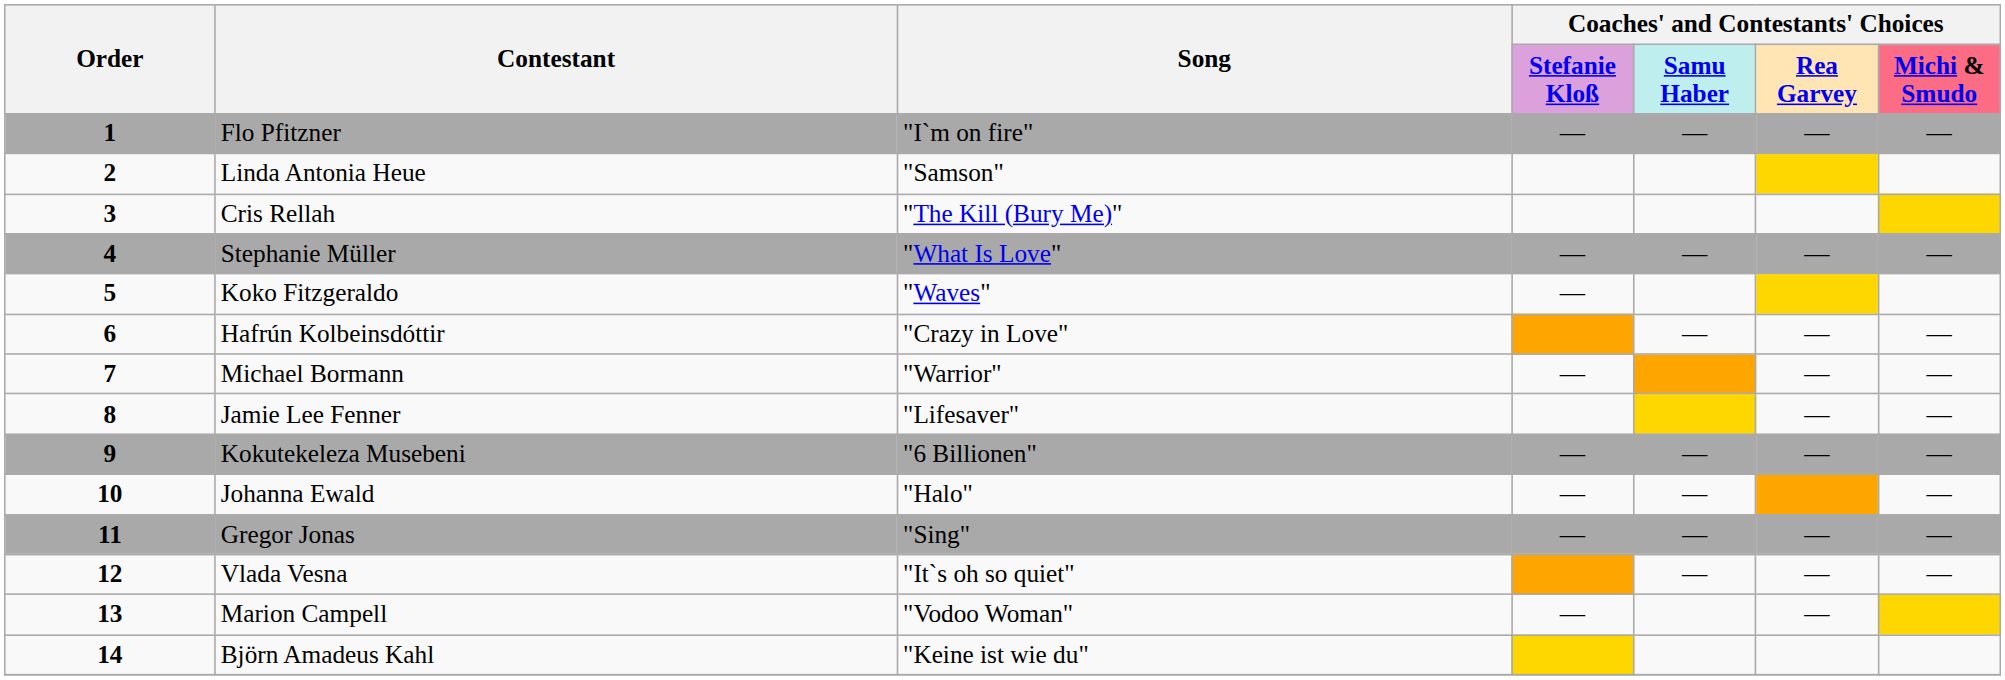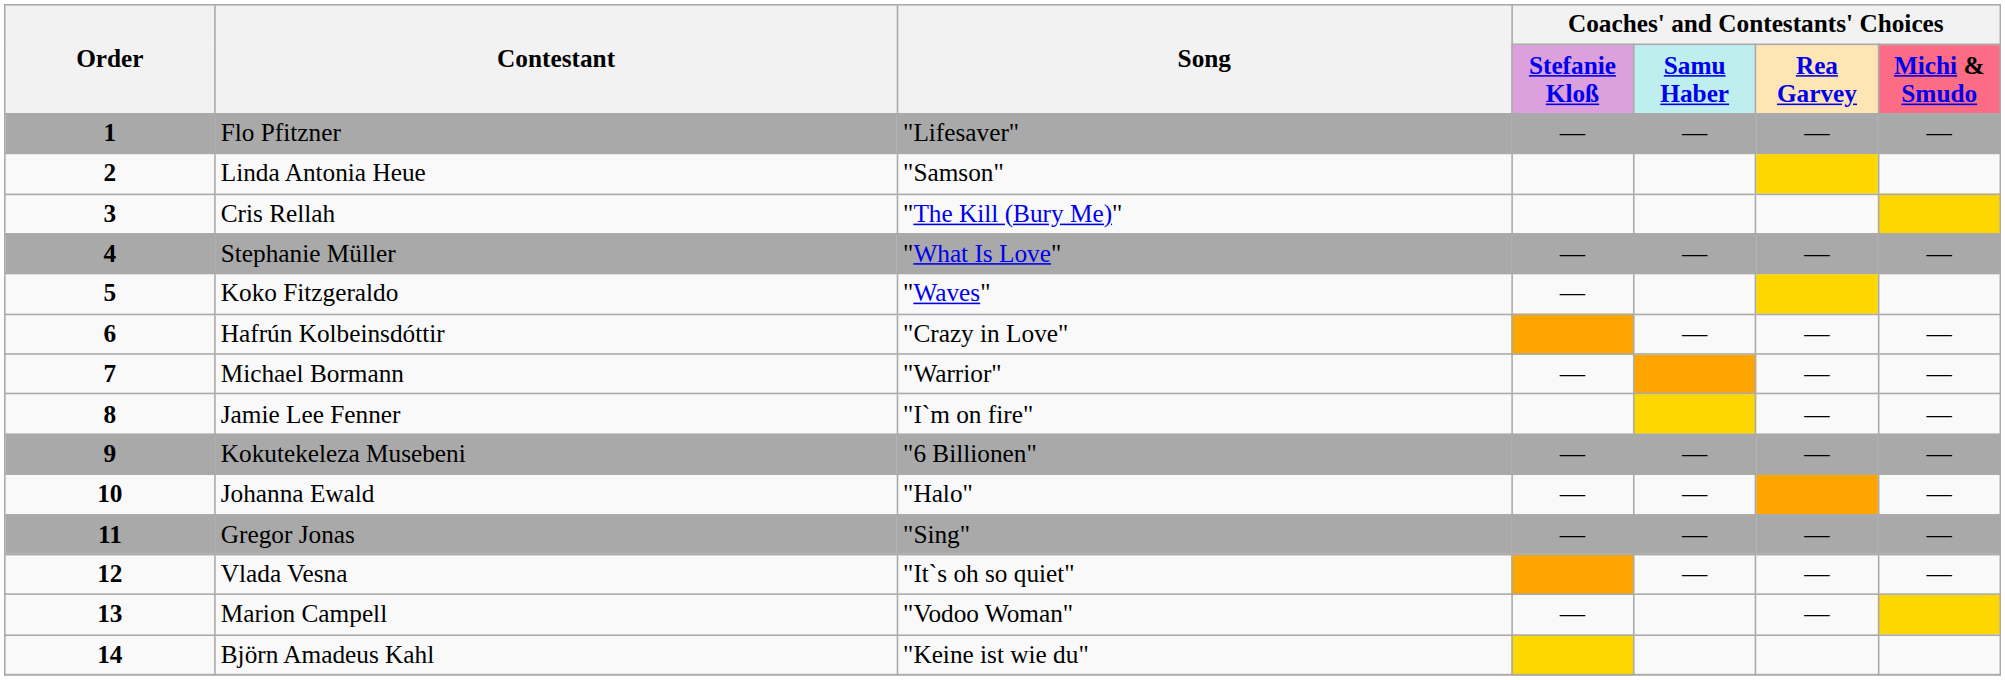(968, 133) "I`m on fire" -> (961, 133) "Lifesaver"
(961, 413) "Lifesaver" -> (968, 413) "I`m on fire"
